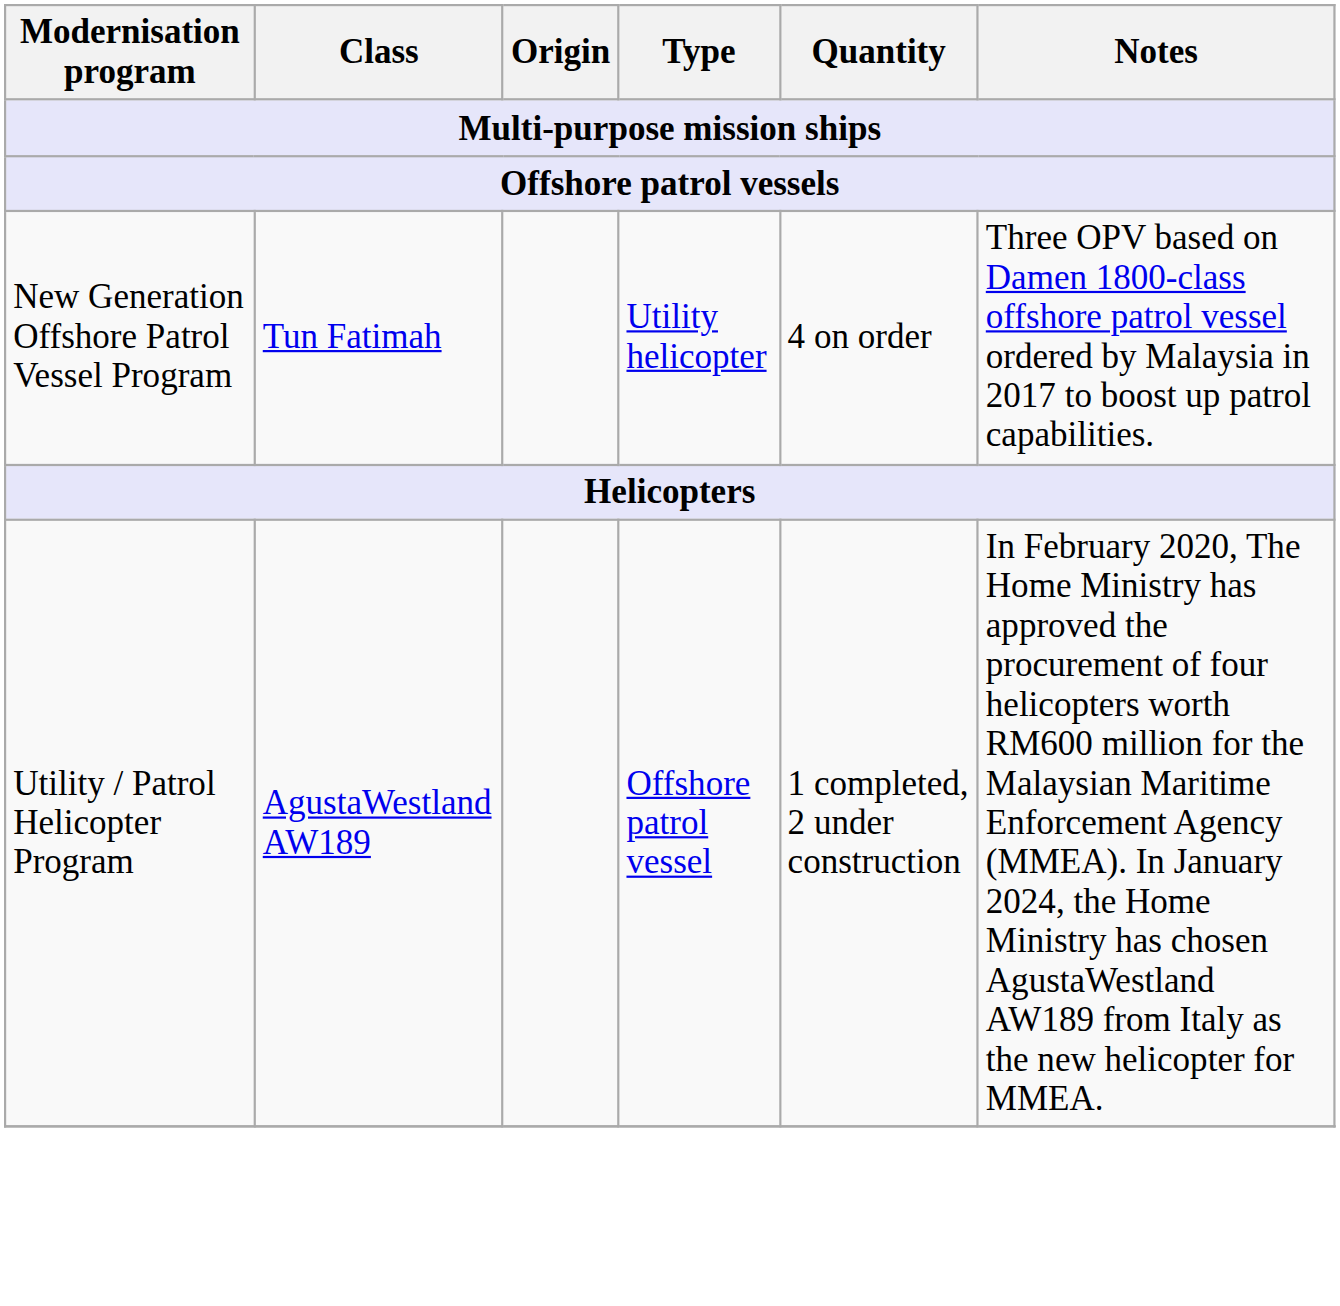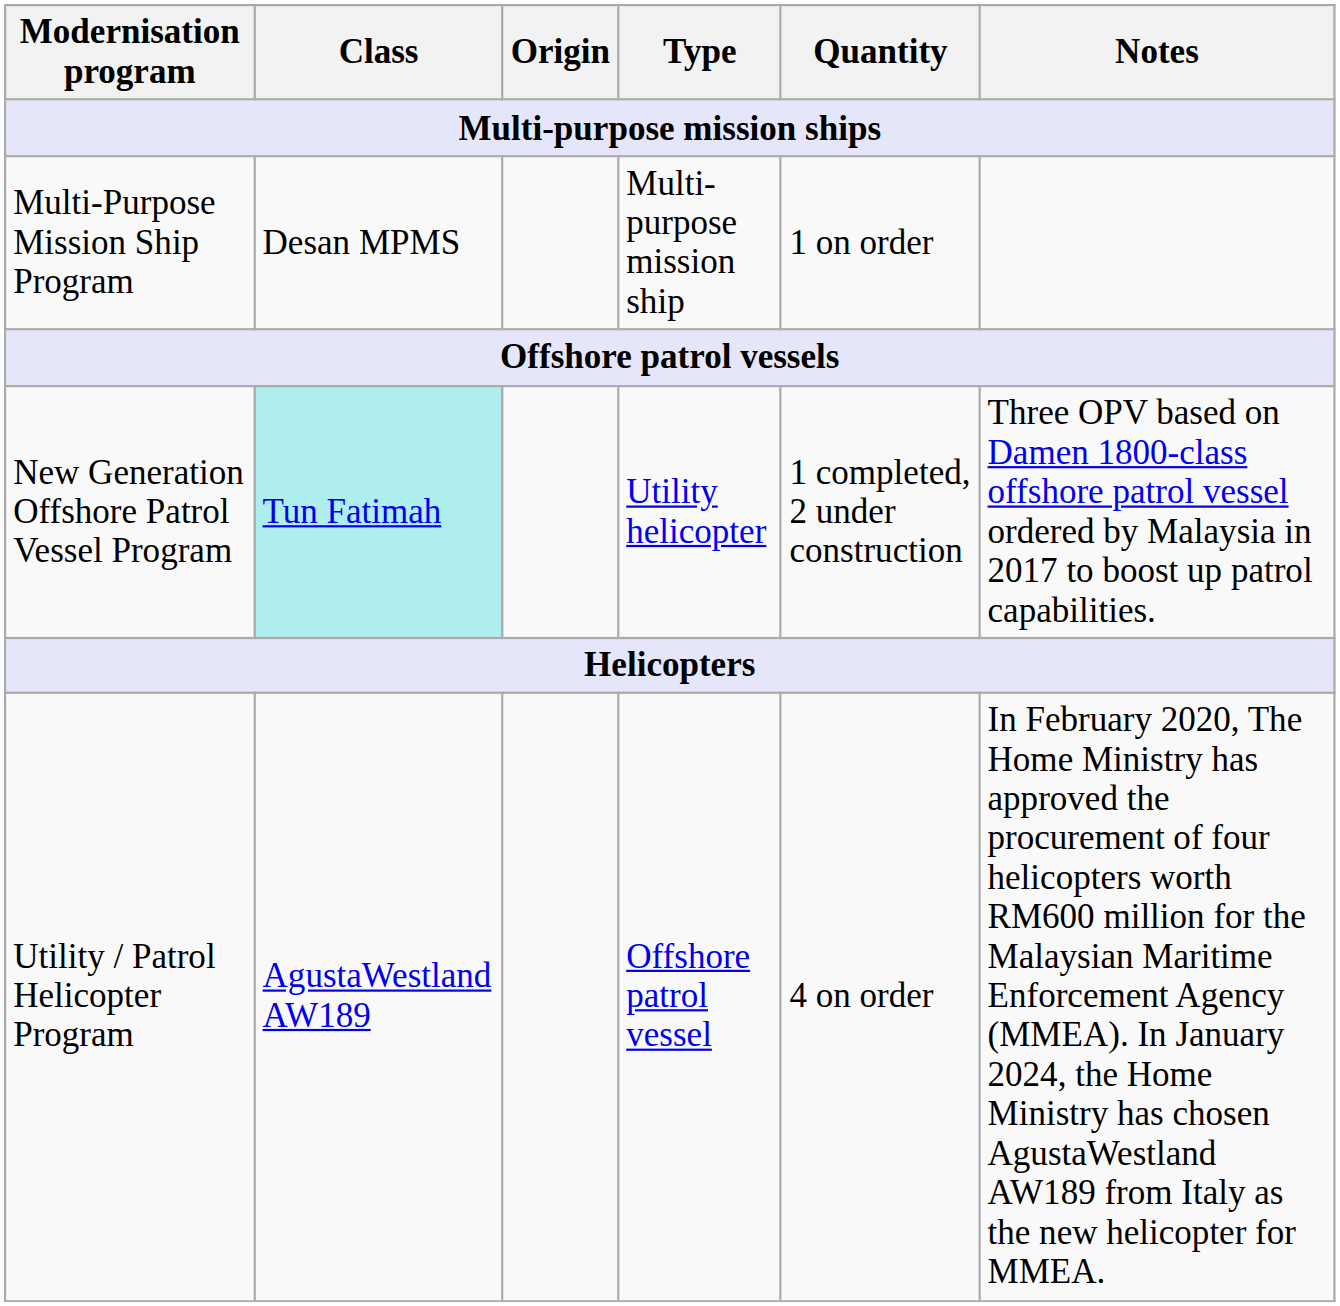+ row: (114, 241)
(352, 336) no background -> (352, 510) paleturquoise background
(860, 336) 4 on order -> (880, 510) 1 completed, 2 under construction
(878, 822) 1 completed, 2 under construction -> (862, 996) 4 on order
